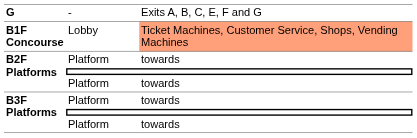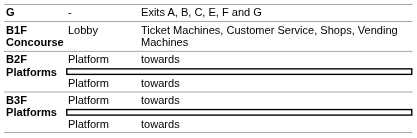(269, 36) lightsalmon background -> (269, 36) no background
